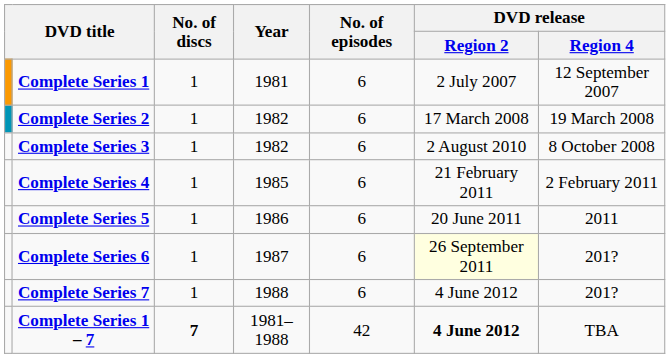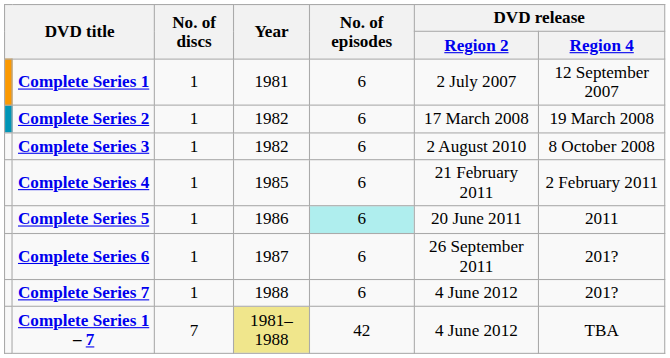(362, 219) no background -> (362, 219) paleturquoise background
(476, 256) lightyellow background -> (476, 256) no background
(194, 329) bold -> (194, 329) normal
(272, 329) no background -> (272, 329) khaki background
(476, 329) bold -> (476, 329) normal
